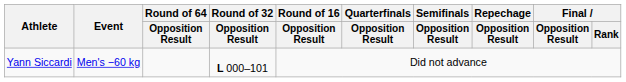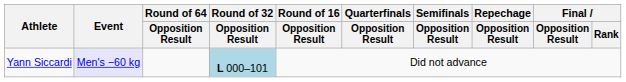(108, 63) no background -> (108, 63) lavender background
(242, 69) no background -> (242, 69) lightblue background
